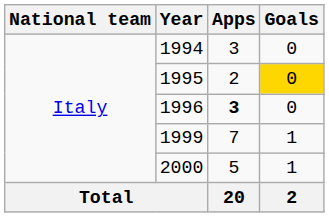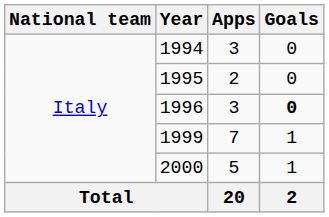(292, 79) gold background -> (292, 79) no background
(234, 109) bold -> (234, 109) normal
(292, 109) normal -> (292, 109) bold
